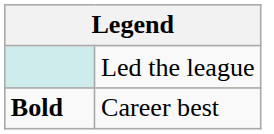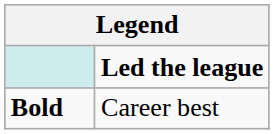(178, 66) normal -> (182, 66) bold
